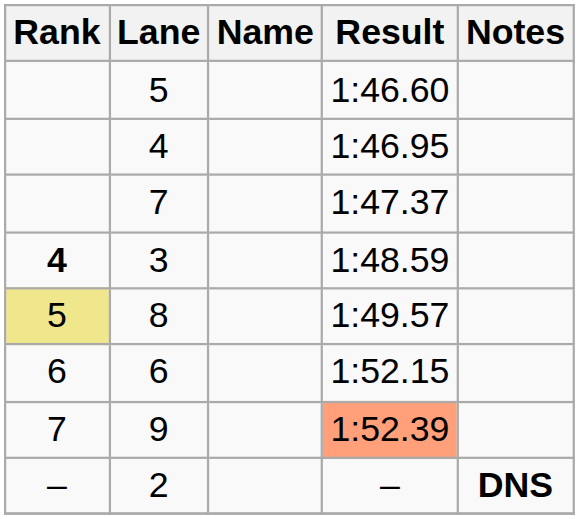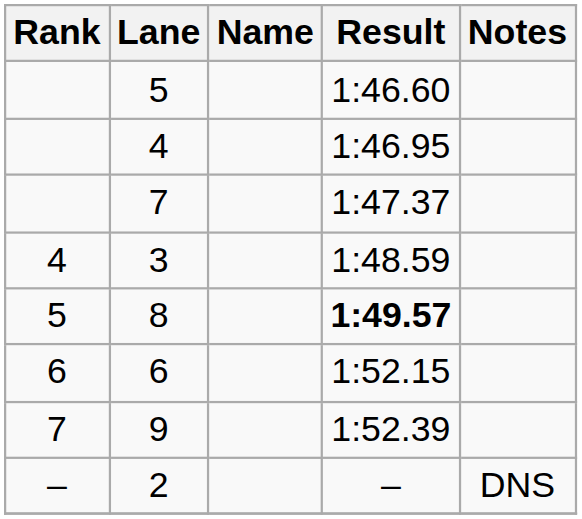(57, 259) bold -> (57, 259) normal
(57, 315) khaki background -> (57, 315) no background
(390, 315) normal -> (391, 315) bold
(390, 428) lightsalmon background -> (391, 428) no background
(515, 485) bold -> (517, 485) normal
